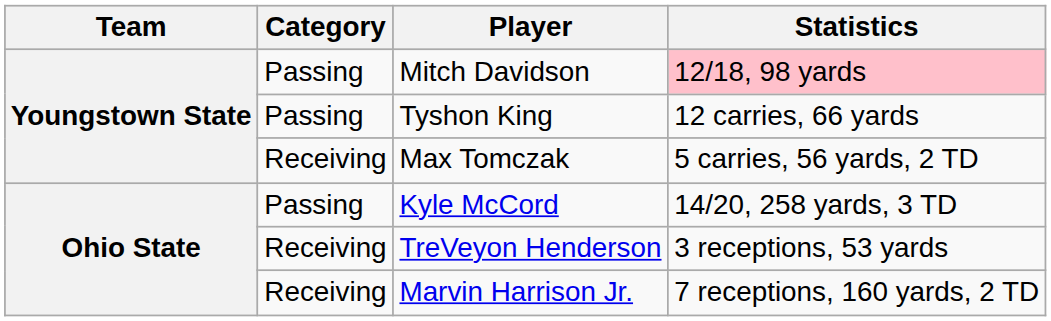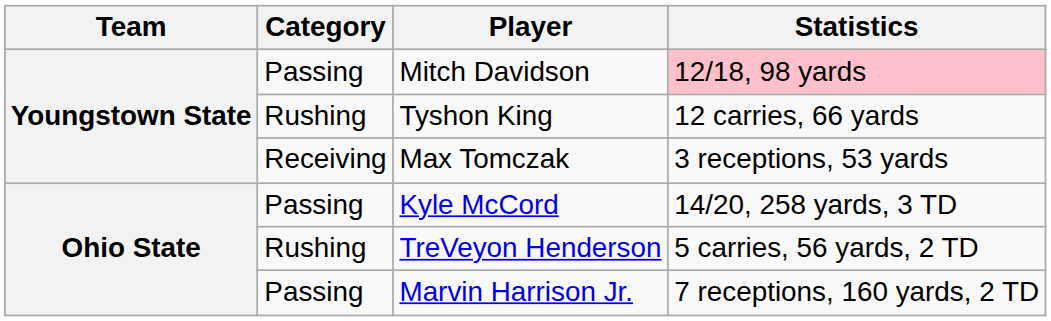(314, 115) Passing -> (315, 115) Rushing
(826, 159) 5 carries, 56 yards, 2 TD -> (811, 159) 3 receptions, 53 yards
(325, 248) Receiving -> (315, 248) Rushing
(811, 248) 3 receptions, 53 yards -> (826, 248) 5 carries, 56 yards, 2 TD
(325, 292) Receiving -> (314, 292) Passing
